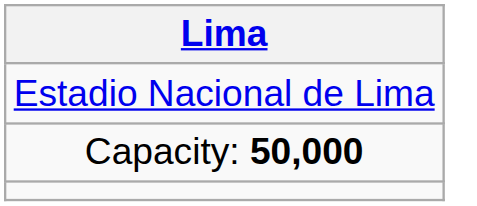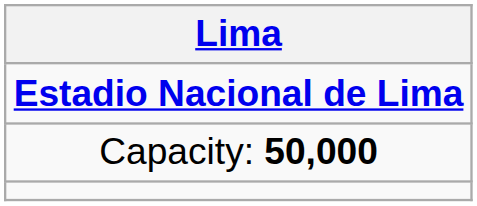(224, 92) normal -> (239, 92) bold
